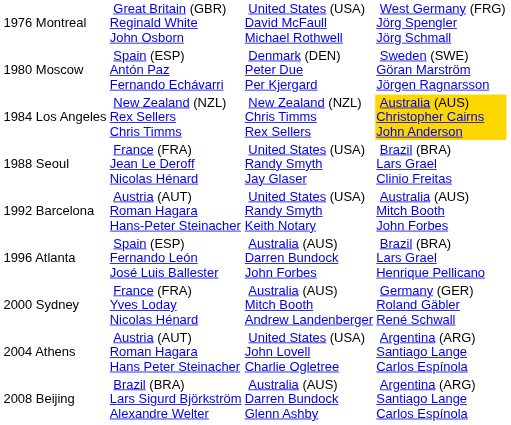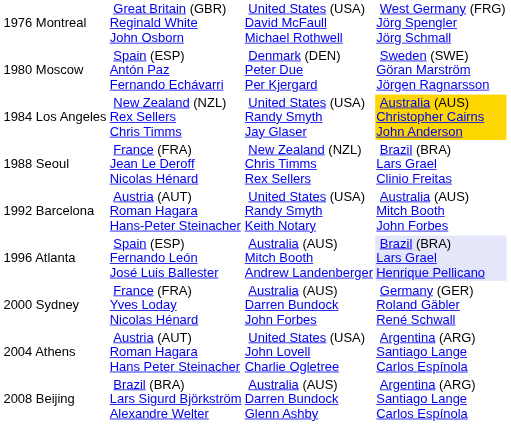(303, 117) New Zealand (NZL) Chris Timms Rex Sellers -> (305, 117) United States (USA) Randy Smyth Jay Glaser
(305, 164) United States (USA) Randy Smyth Jay Glaser -> (303, 164) New Zealand (NZL) Chris Timms Rex Sellers
(292, 258) Australia (AUS) Darren Bundock John Forbes -> (309, 258) Australia (AUS) Mitch Booth Andrew Landenberger
(431, 258) no background -> (431, 258) lavender background
(309, 305) Australia (AUS) Mitch Booth Andrew Landenberger -> (292, 305) Australia (AUS) Darren Bundock John Forbes
